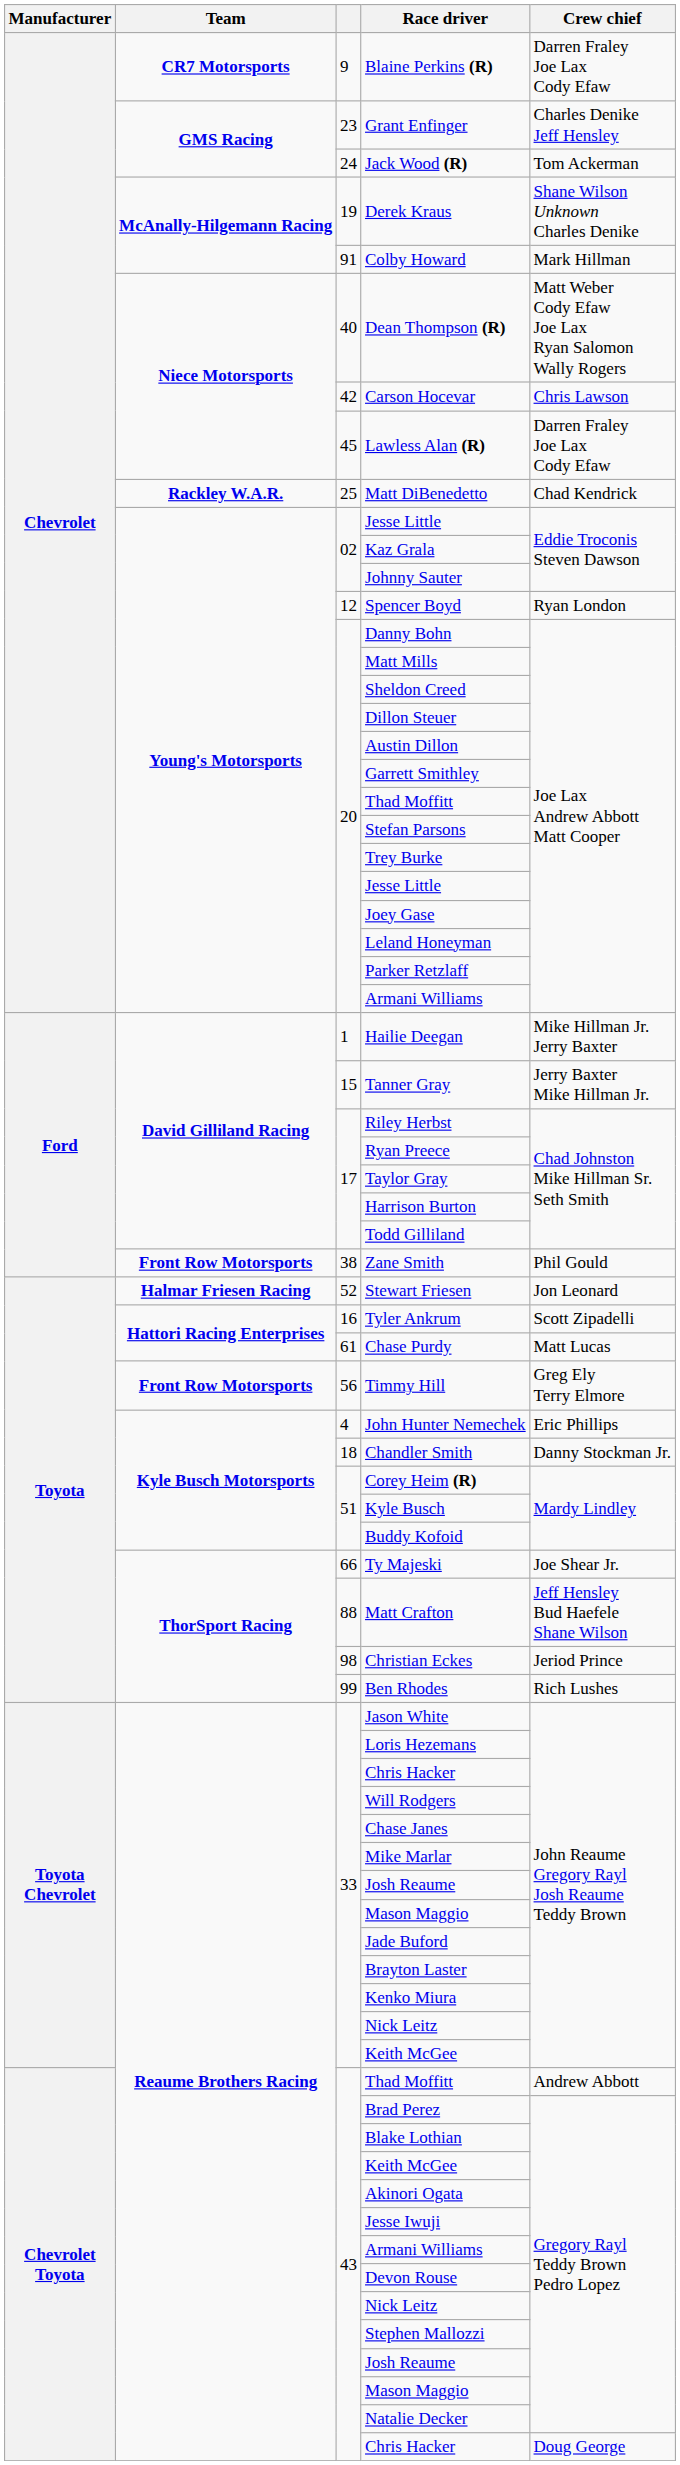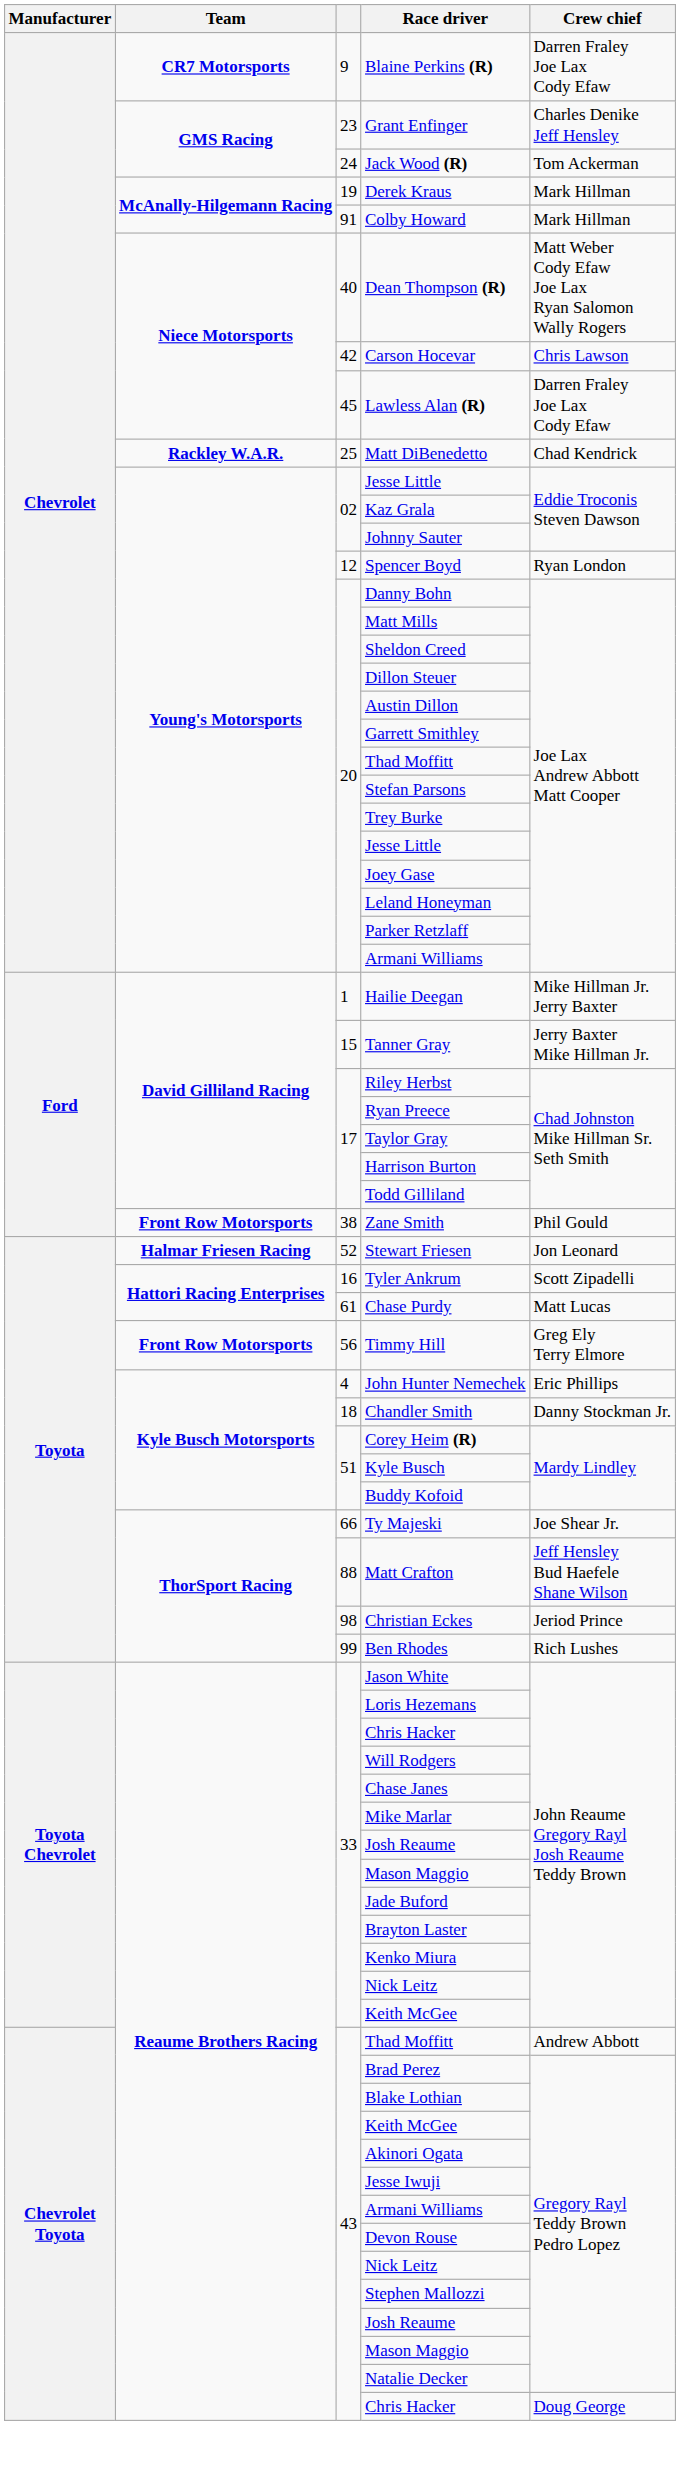(586, 211) Shane Wilson Unknown Charles Denike -> (582, 191) Mark Hillman
